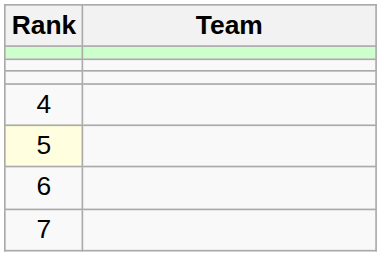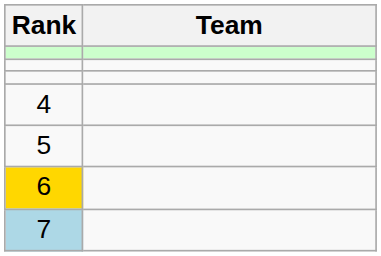(44, 145) lightyellow background -> (44, 145) no background
(44, 187) no background -> (44, 187) gold background
(44, 229) no background -> (44, 229) lightblue background
